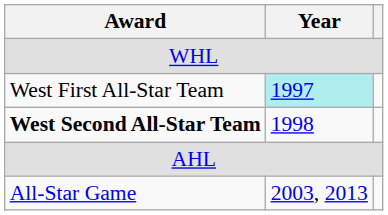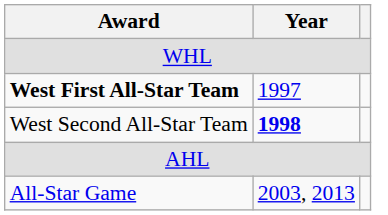(117, 90) normal -> (124, 90) bold
(292, 90) paleturquoise background -> (279, 90) no background
(135, 124) bold -> (129, 124) normal
(292, 124) normal -> (279, 124) bold
